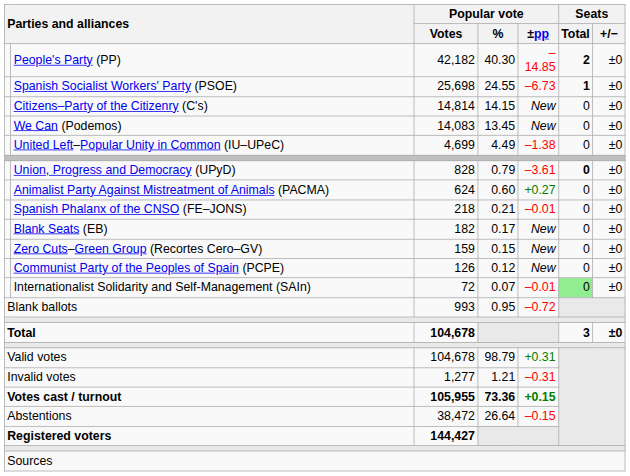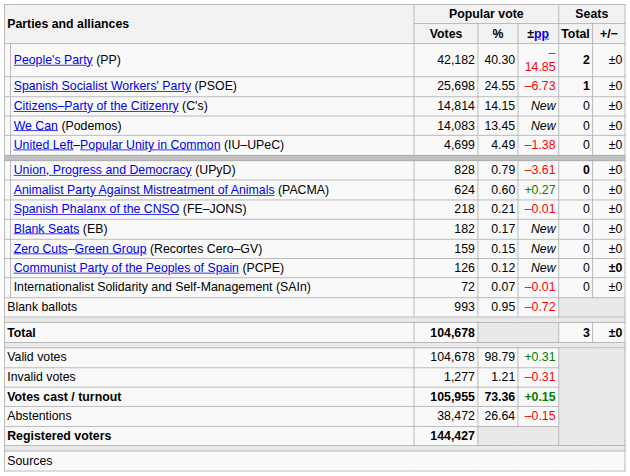(616, 268) normal -> (616, 268) bold
(586, 287) lightgreen background -> (586, 287) no background
